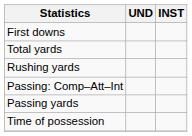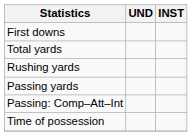rows swapped: (43, 103) <-> (65, 85)
